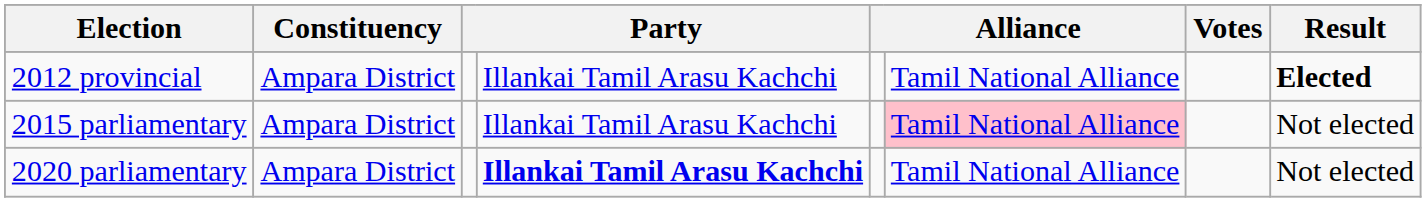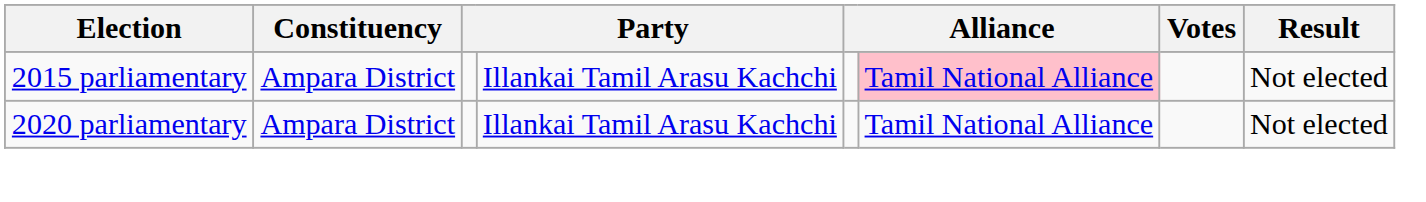- row: (107, 76)
(673, 171) bold -> (660, 123) normal
